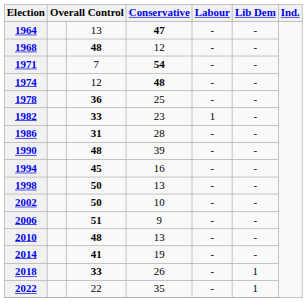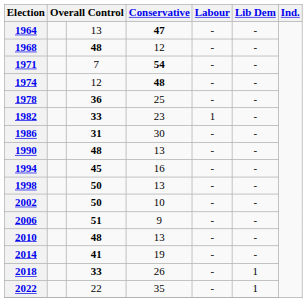(159, 133) 28 -> (159, 133) 30
(159, 151) 39 -> (159, 151) 13
